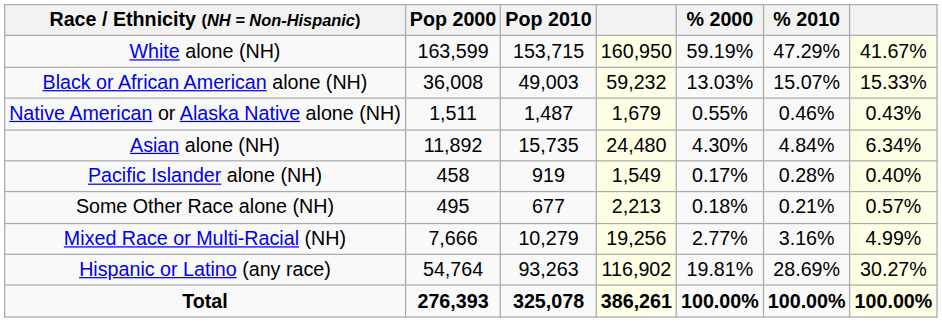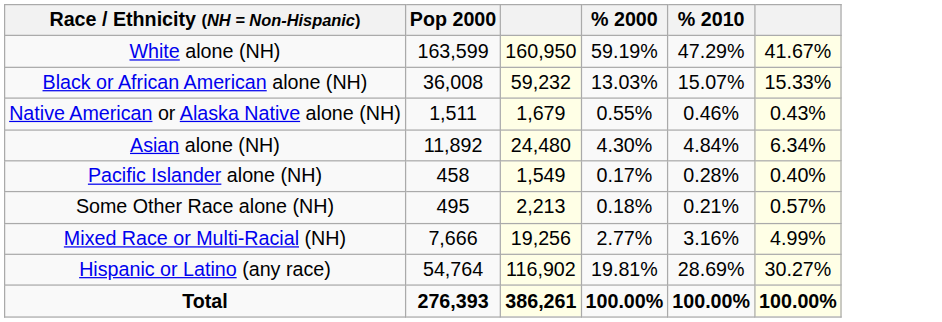- column: (549, 20)
